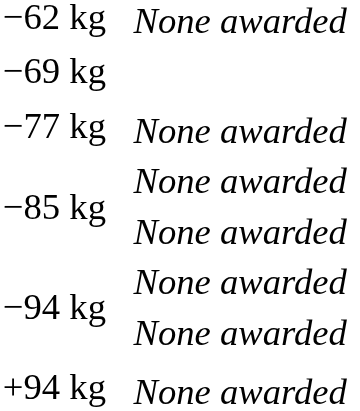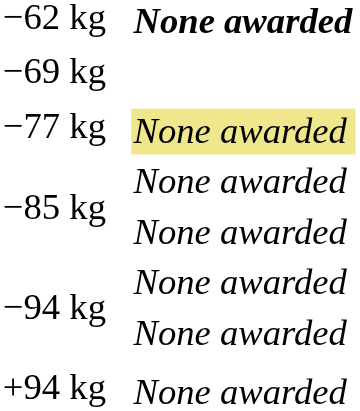(240, 20) normal -> (243, 20) bold
(240, 130) no background -> (240, 130) khaki background
